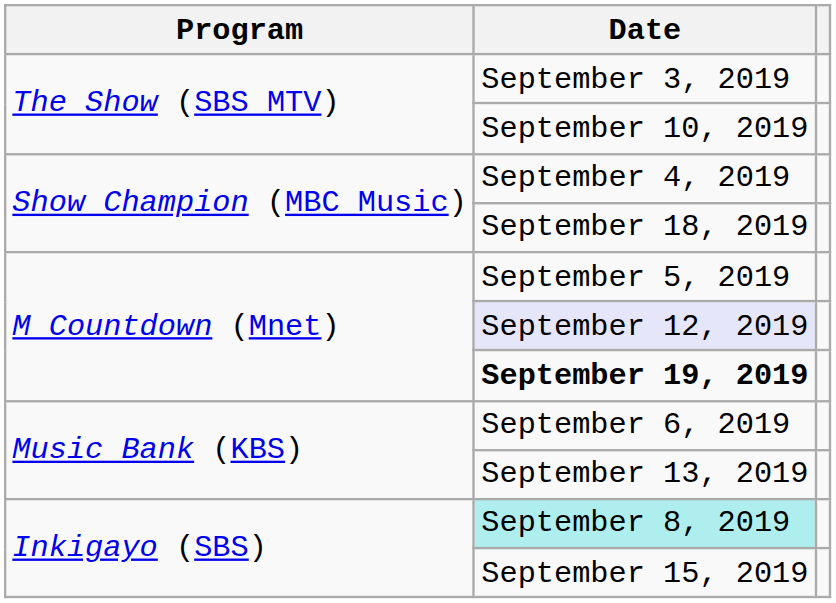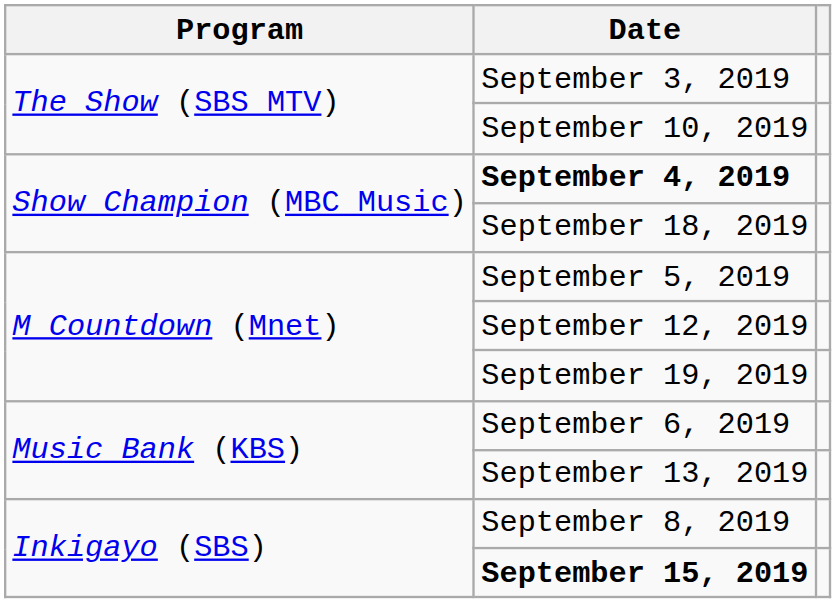(636, 178) normal -> (636, 178) bold
(645, 326) lavender background -> (645, 326) no background
(645, 375) bold -> (645, 375) normal
(636, 524) paleturquoise background -> (636, 524) no background
(645, 573) normal -> (645, 573) bold
